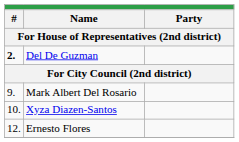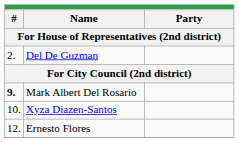(11, 55) bold -> (11, 55) normal
(11, 92) normal -> (11, 92) bold
